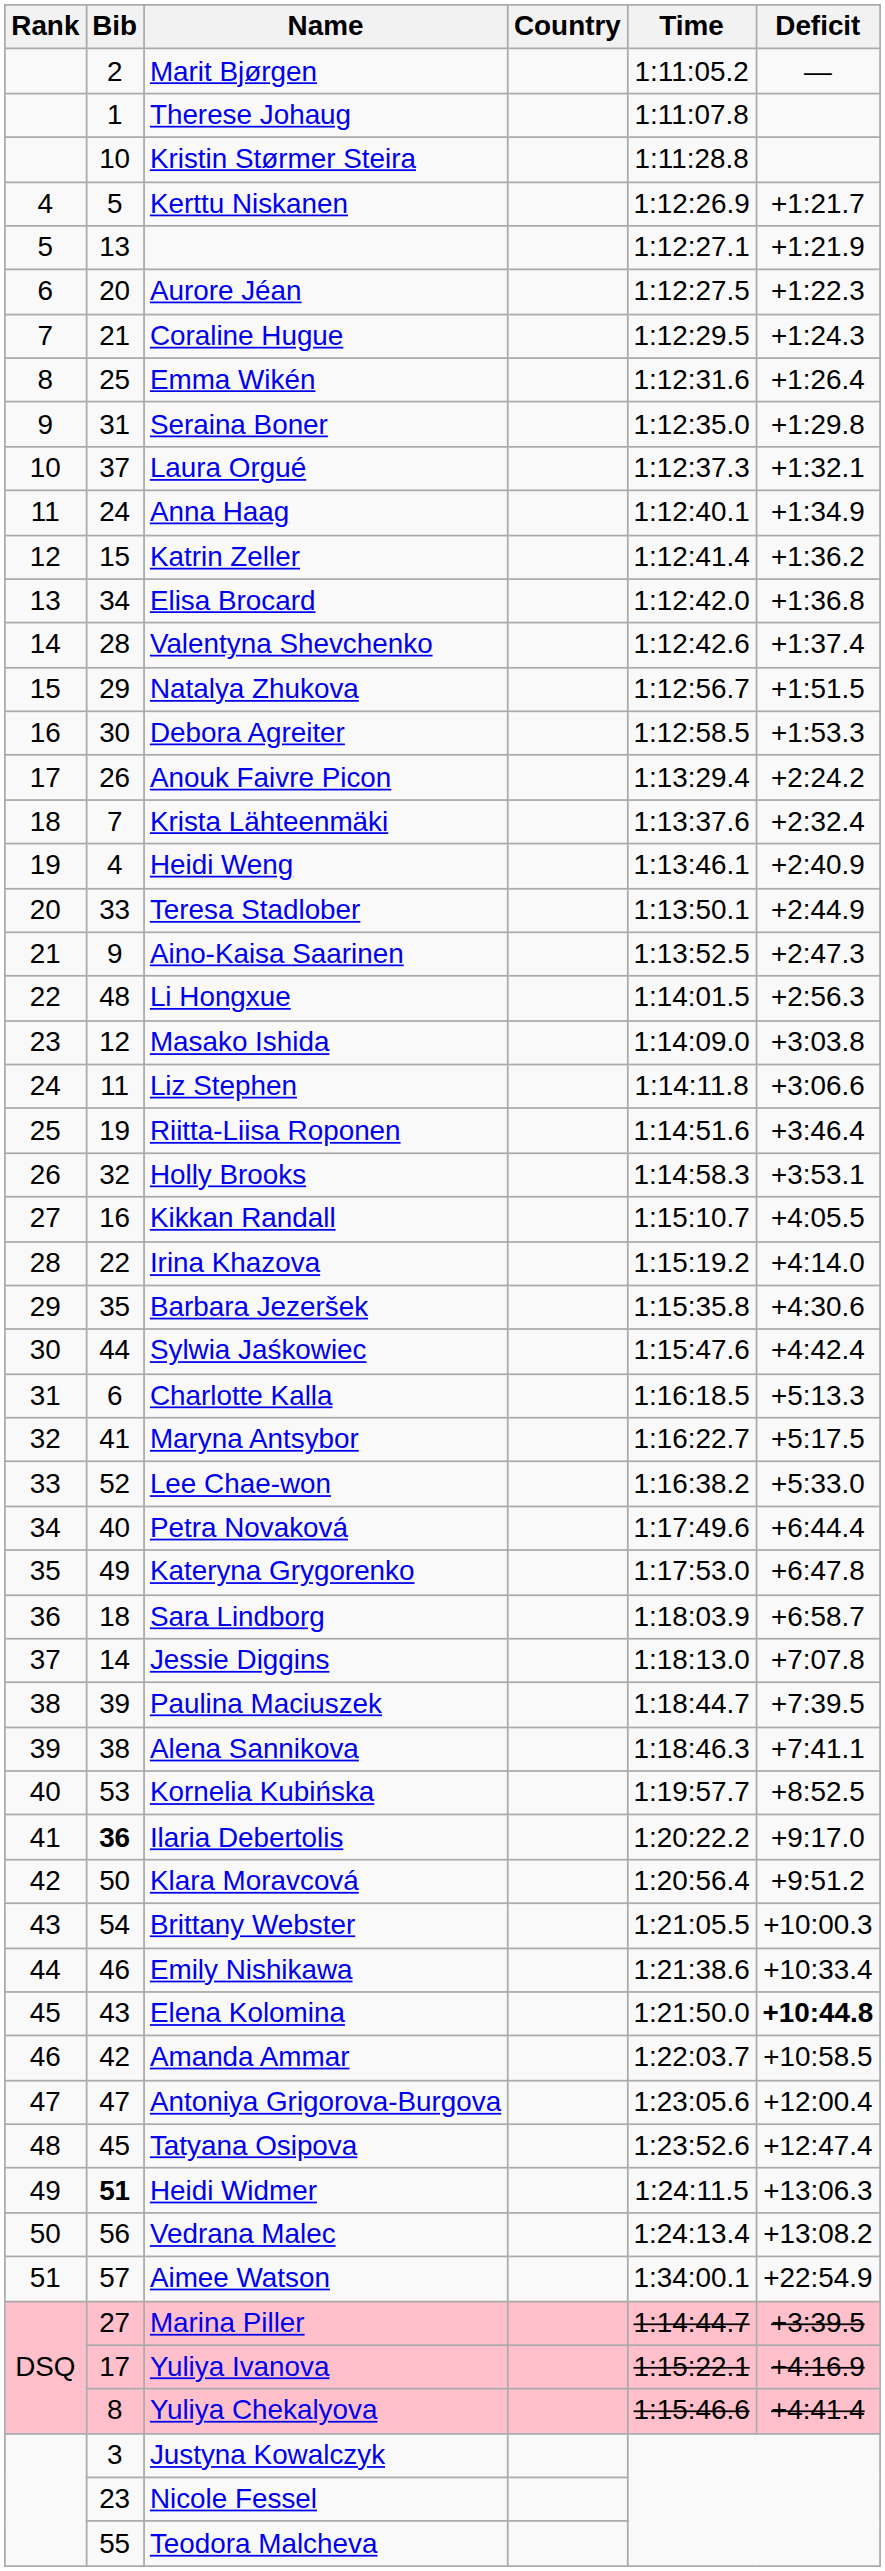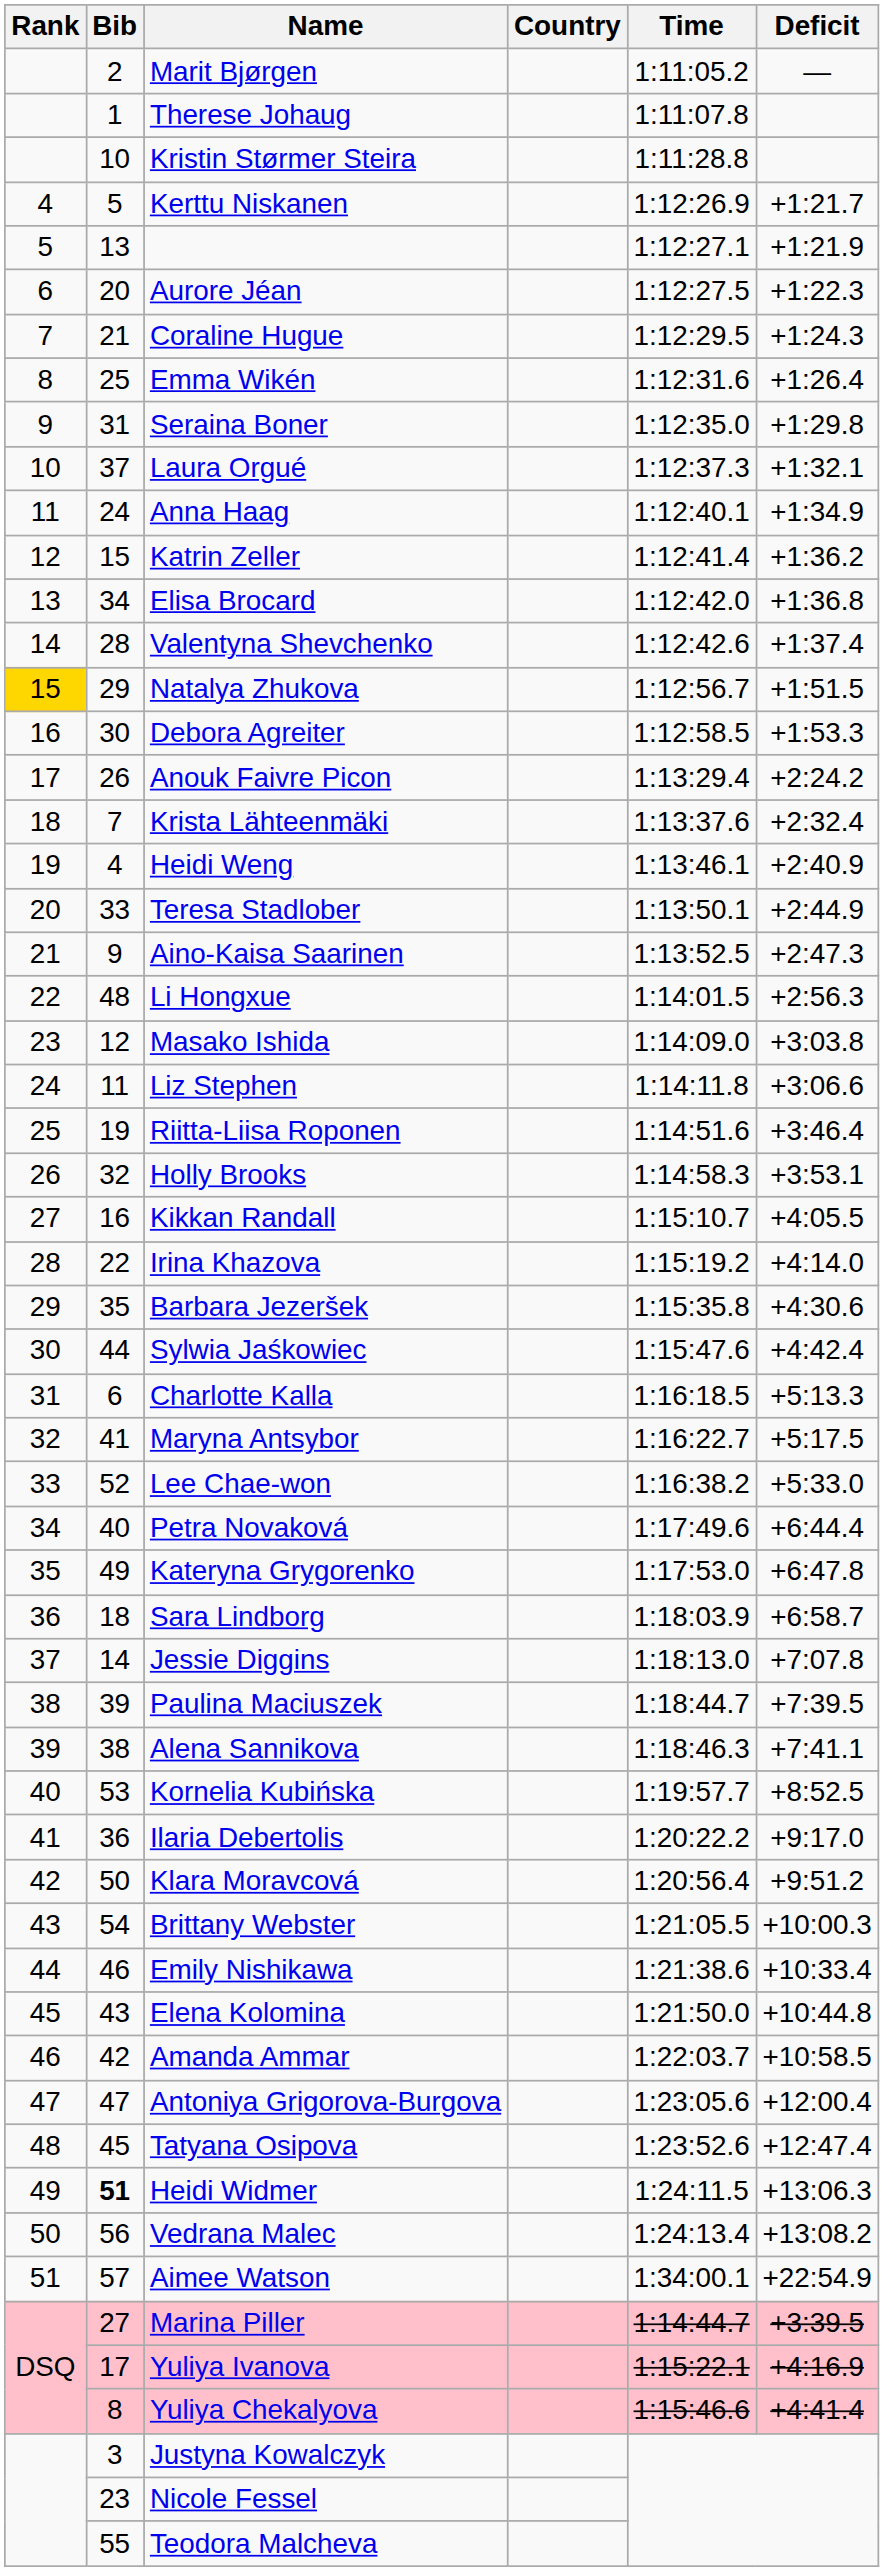(45, 688) no background -> (45, 688) gold background
(115, 1836) bold -> (115, 1836) normal
(818, 2013) bold -> (817, 2013) normal
